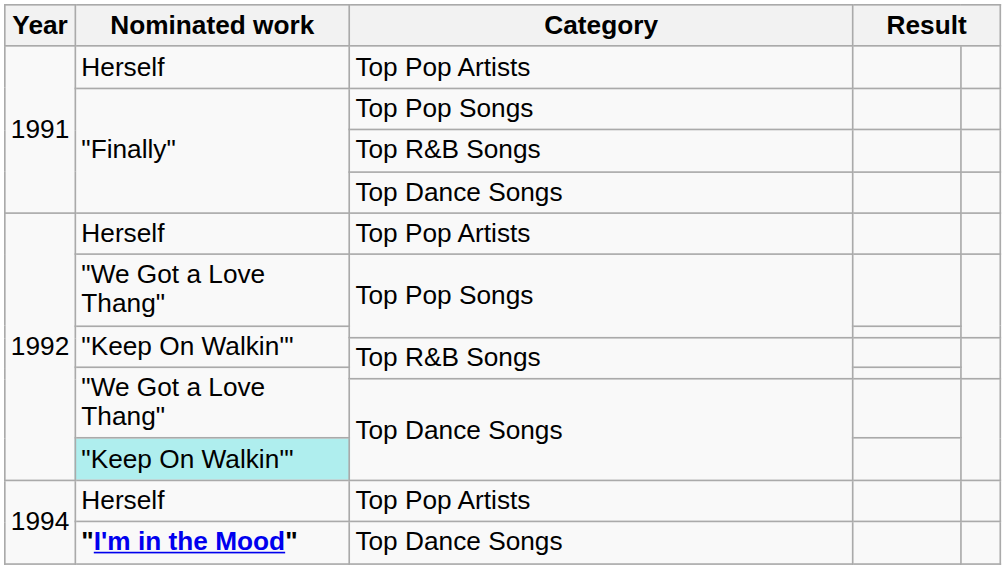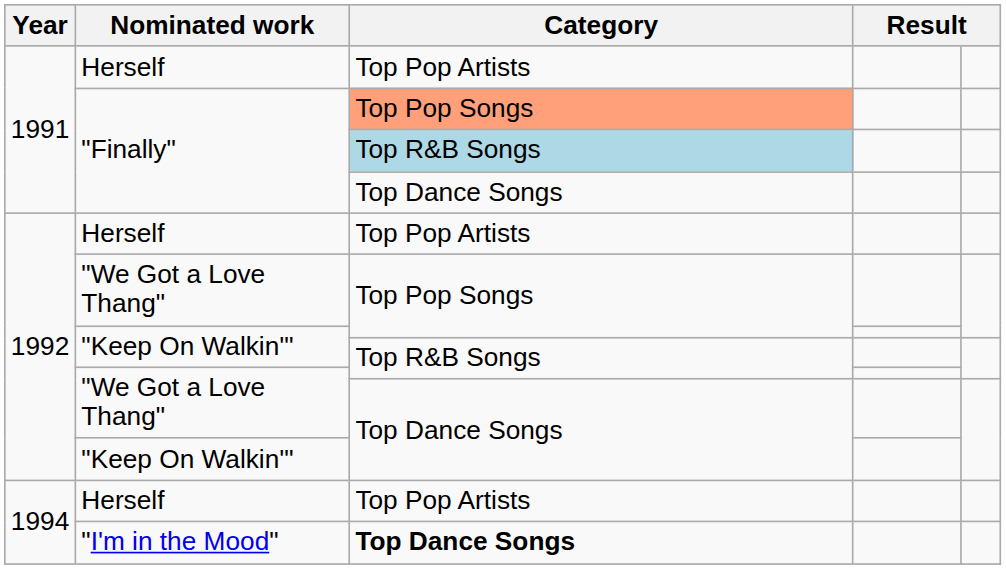(444, 108) no background -> (444, 108) lightsalmon background
(448, 150) no background -> (448, 150) lightblue background
(187, 458) paleturquoise background -> (187, 458) no background
(189, 542) bold -> (180, 542) normal
(459, 542) normal -> (465, 542) bold
